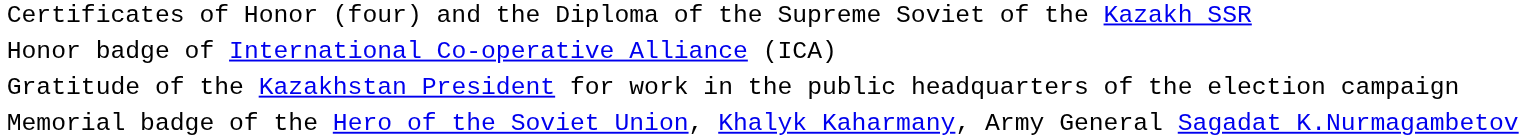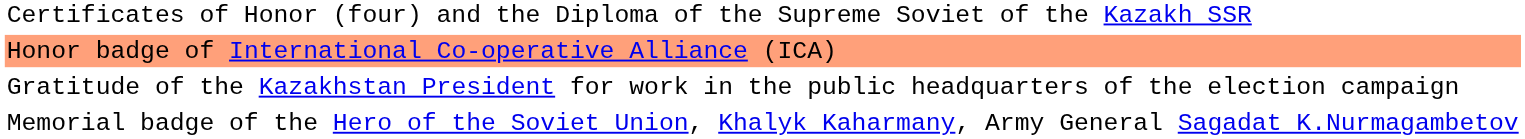(422, 51) no background -> (422, 51) lightsalmon background
